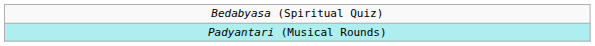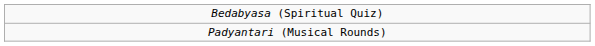(297, 32) paleturquoise background -> (297, 32) no background
